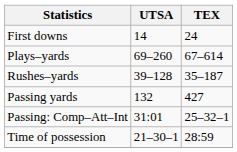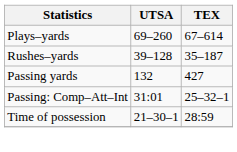- row: (37, 35)
